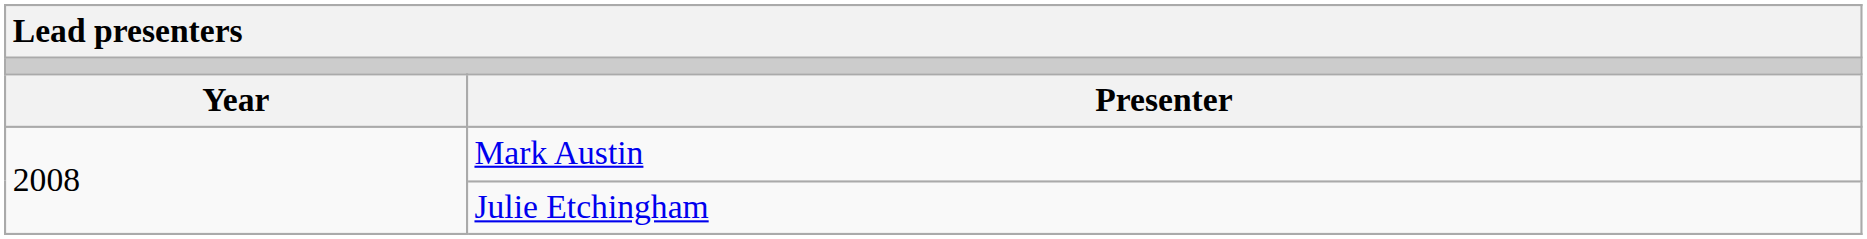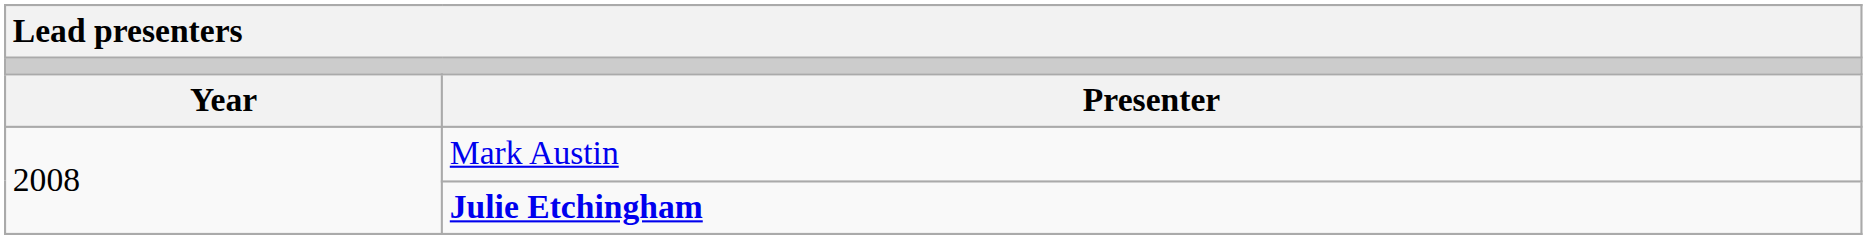(592, 206) normal -> (576, 206) bold
